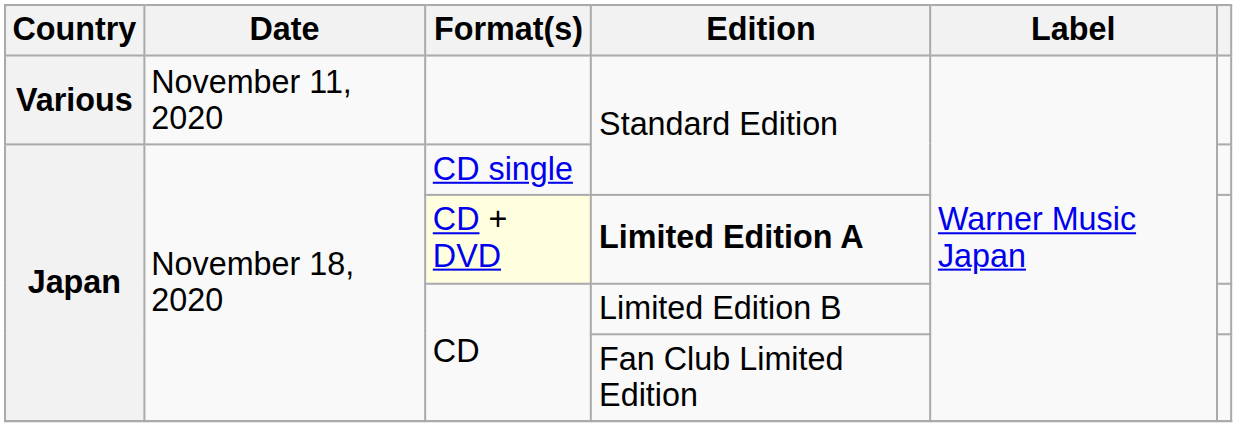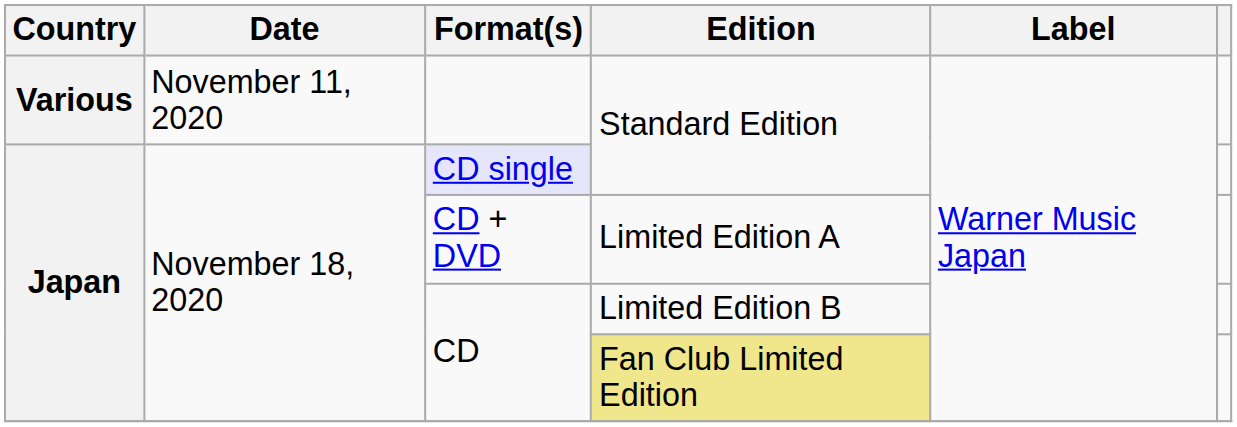(503, 169) no background -> (503, 169) lavender background
(470, 238) lightyellow background -> (470, 238) no background
(731, 238) bold -> (719, 238) normal
(721, 377) no background -> (721, 377) khaki background
